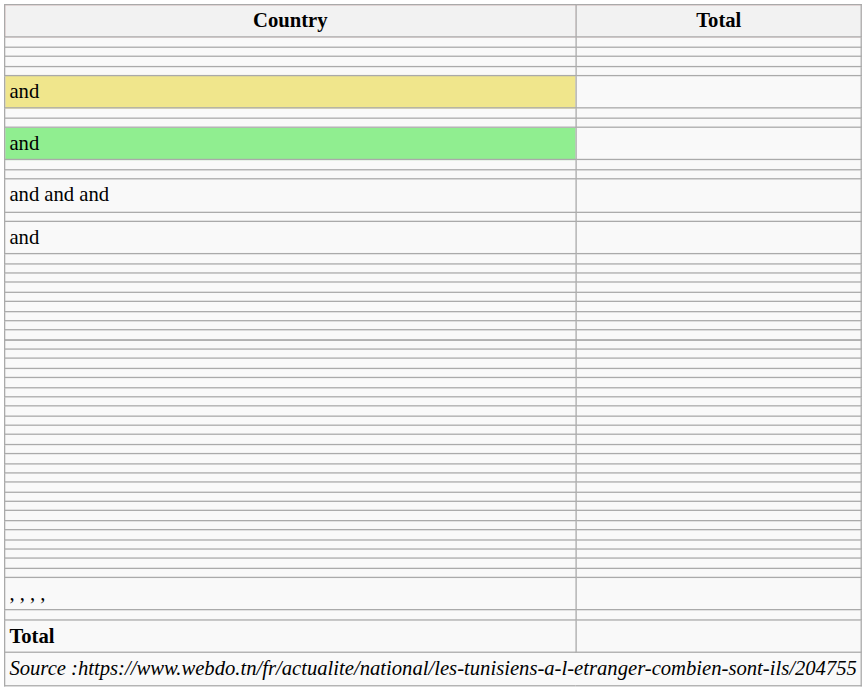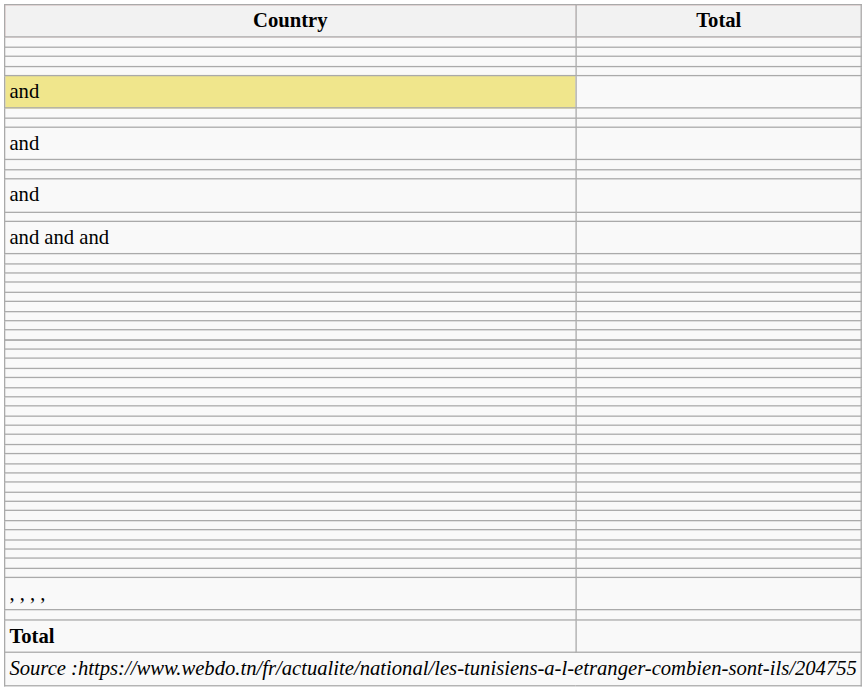(24, 143) lightgreen background -> (24, 143) no background
(59, 195) and and and -> (24, 195) and
(24, 237) and -> (59, 237) and and and
